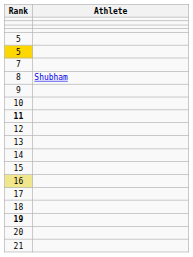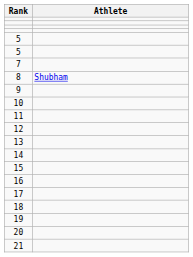(18, 52) gold background -> (18, 52) no background
(18, 116) bold -> (18, 116) normal
(18, 181) khaki background -> (18, 181) no background
(18, 220) bold -> (18, 220) normal
